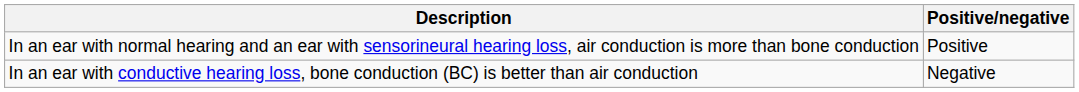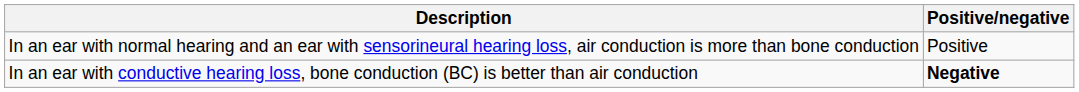(961, 73) normal -> (963, 73) bold
